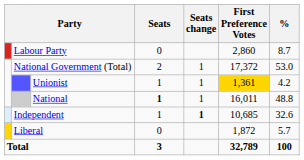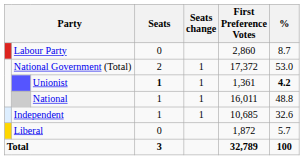(159, 83) normal -> (159, 83) bold
(244, 83) gold background -> (244, 83) no background
(284, 83) normal -> (284, 83) bold
(159, 99) bold -> (159, 99) normal
(201, 115) bold -> (201, 115) normal
